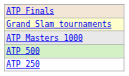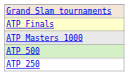(30, 11) ATP Finals -> (59, 11) Grand Slam tournaments
(59, 24) Grand Slam tournaments -> (30, 24) ATP Finals
